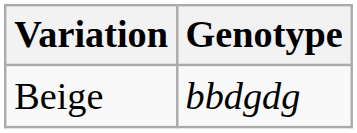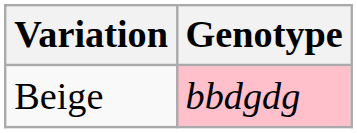(243, 95) no background -> (243, 95) pink background
